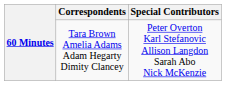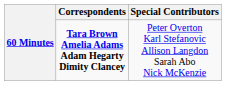(92, 50) normal -> (92, 50) bold
